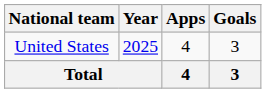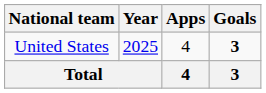(235, 46) normal -> (235, 46) bold
